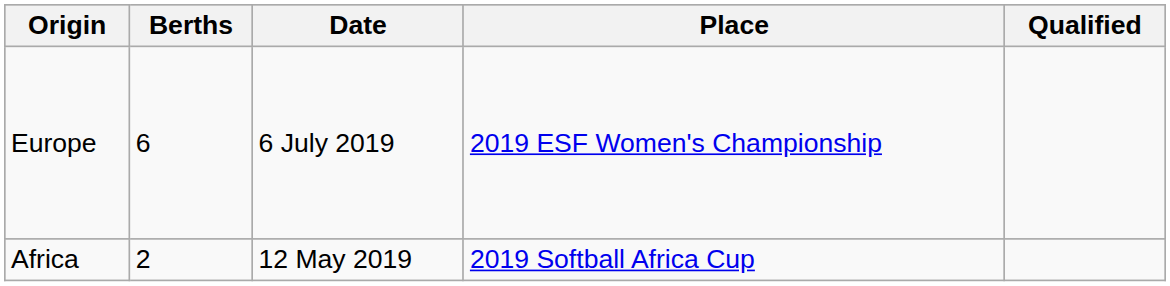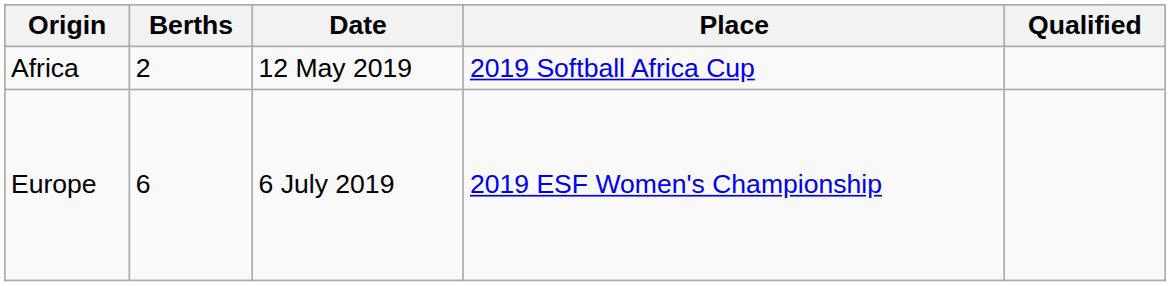rows swapped: (54, 142) <-> (45, 259)
